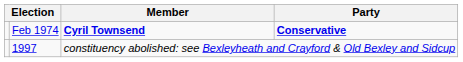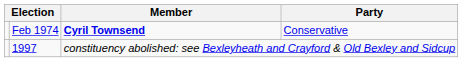(312, 30) bold -> (316, 30) normal
